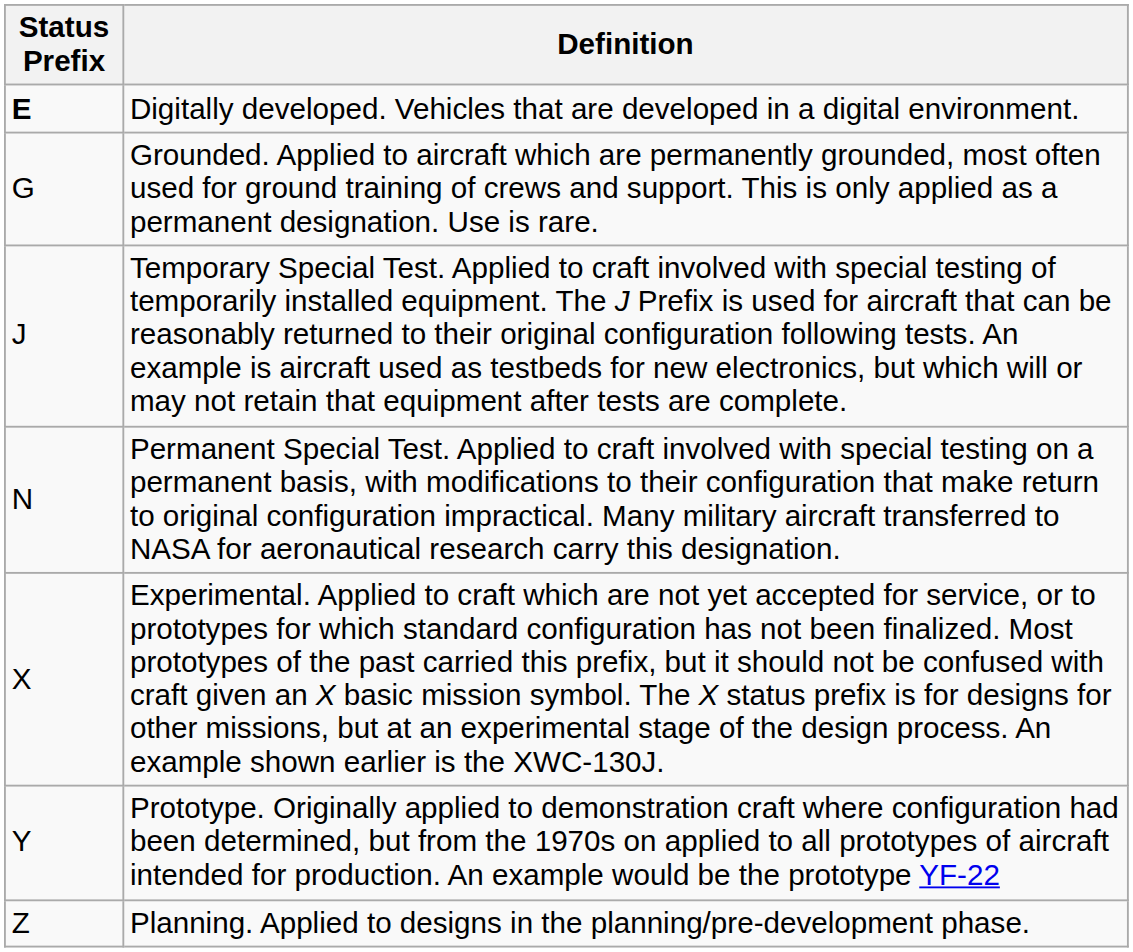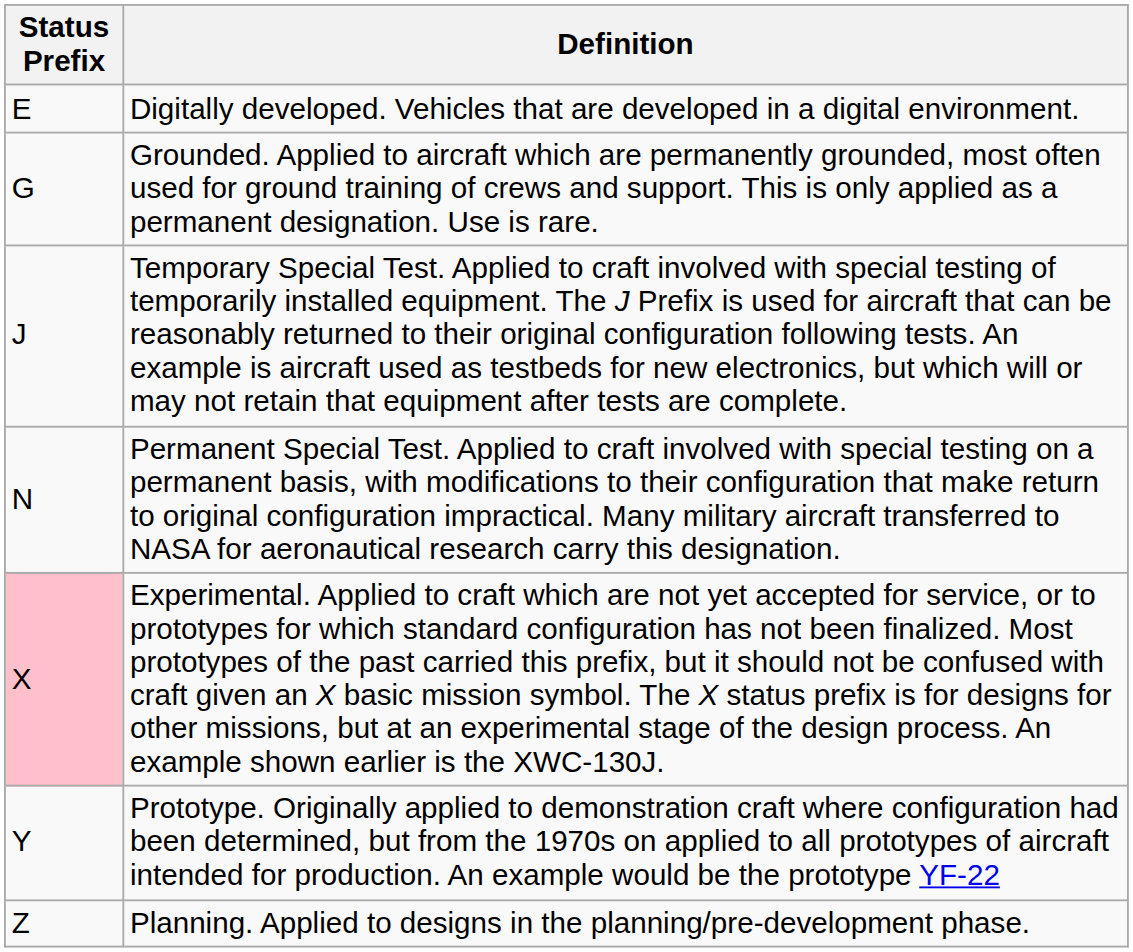(22, 108) bold -> (22, 108) normal
(22, 678) no background -> (22, 678) pink background
